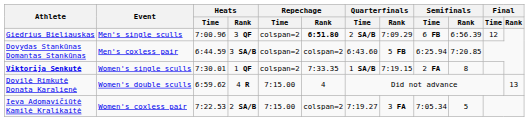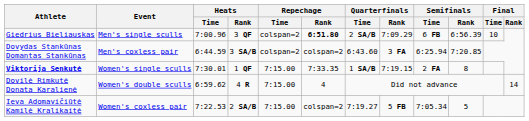(493, 34) 12 -> (493, 34) 10
(397, 51) 5 FB -> (397, 51) 3 FA
(280, 68) colspan=2 -> (280, 68) 7:15.00
(514, 85) 13 -> (514, 85) 14
(397, 106) 3 FA -> (397, 106) 5 FB
